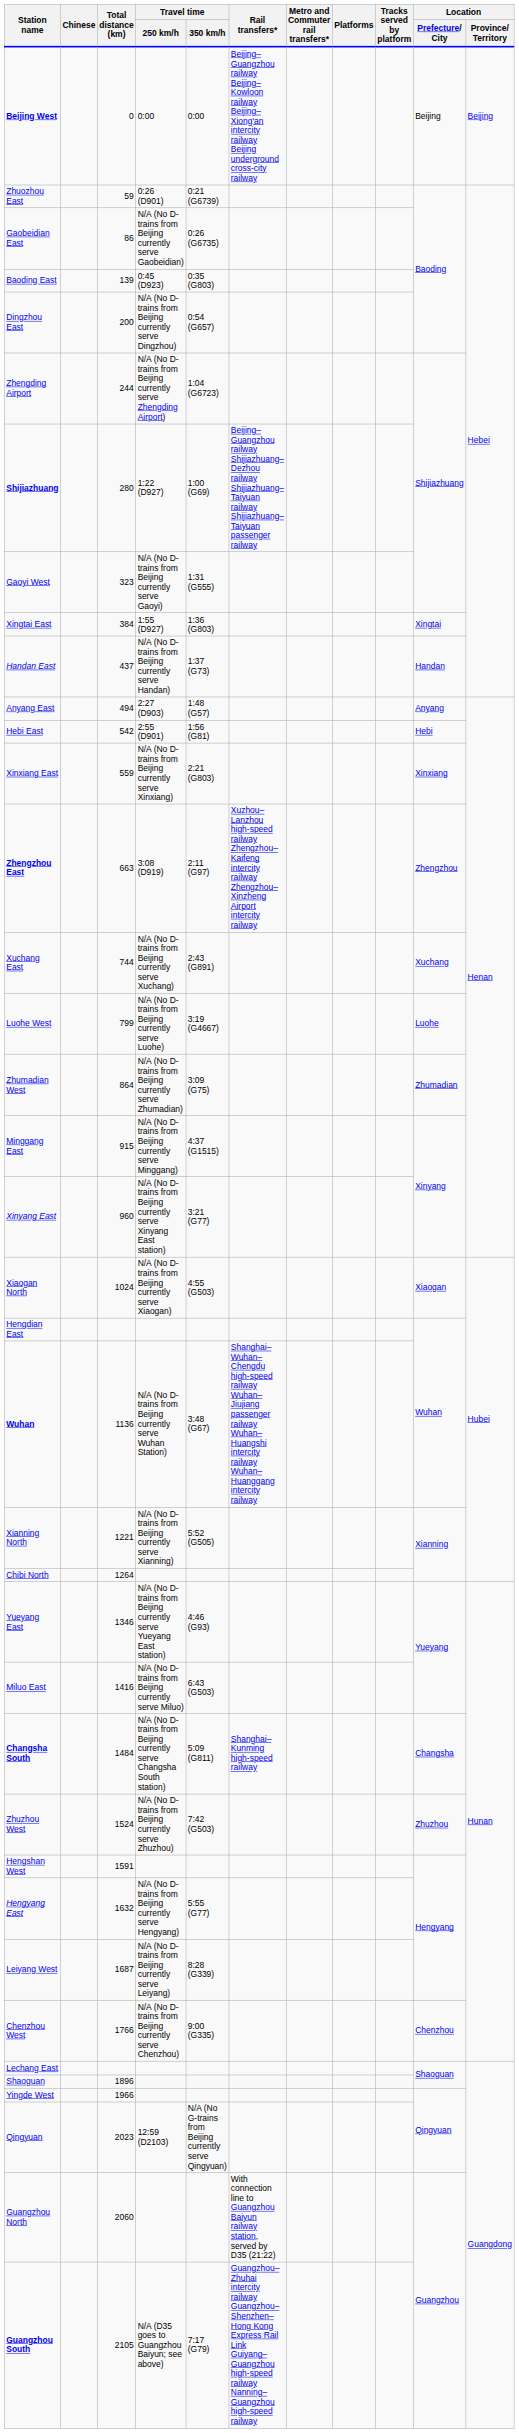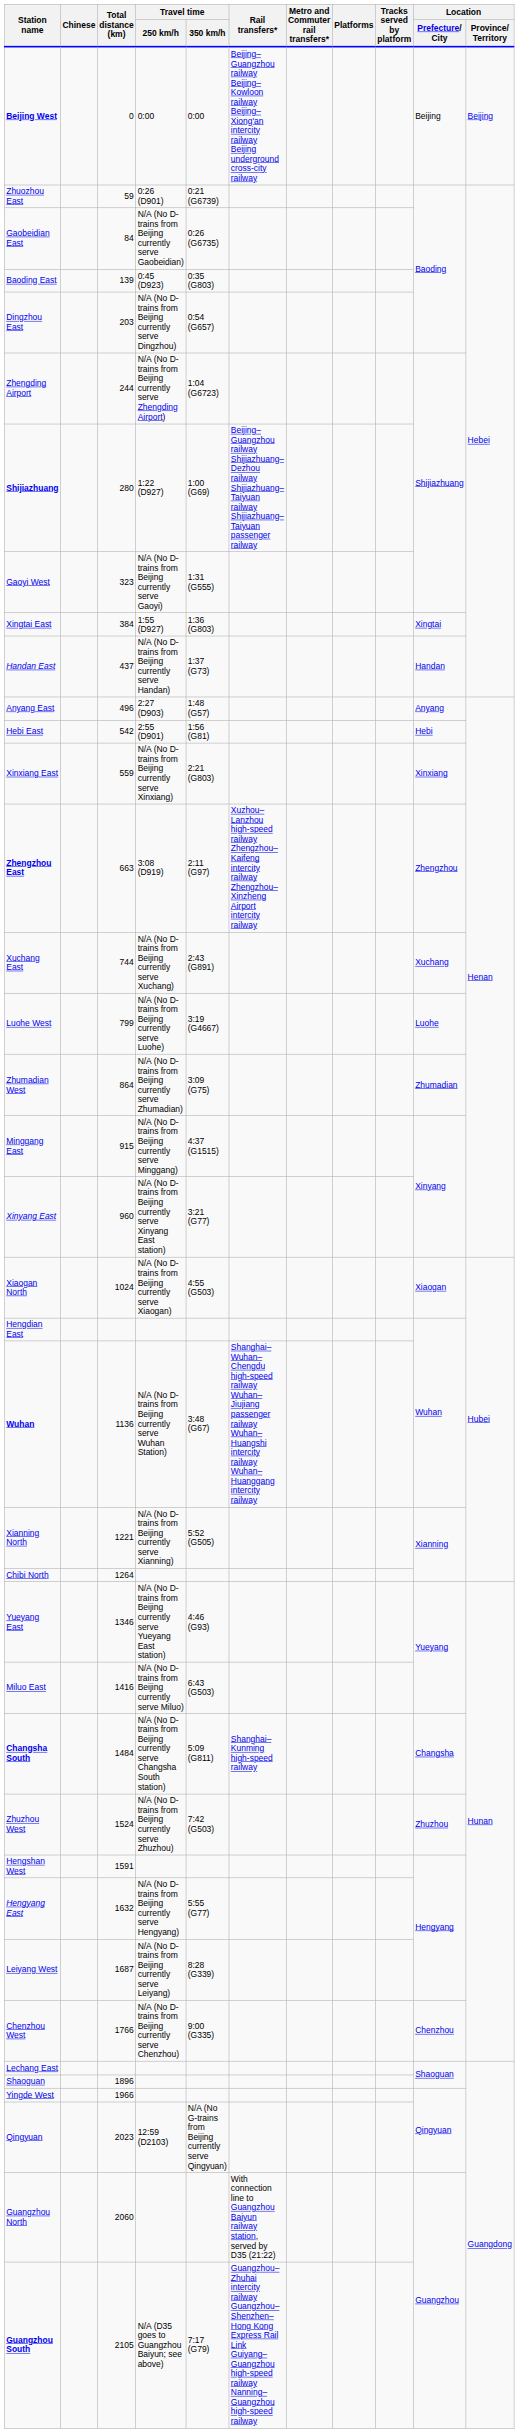(129, 238) 86 -> (129, 238) 84
(127, 322) 200 -> (127, 322) 203
(127, 708) 494 -> (127, 708) 496
